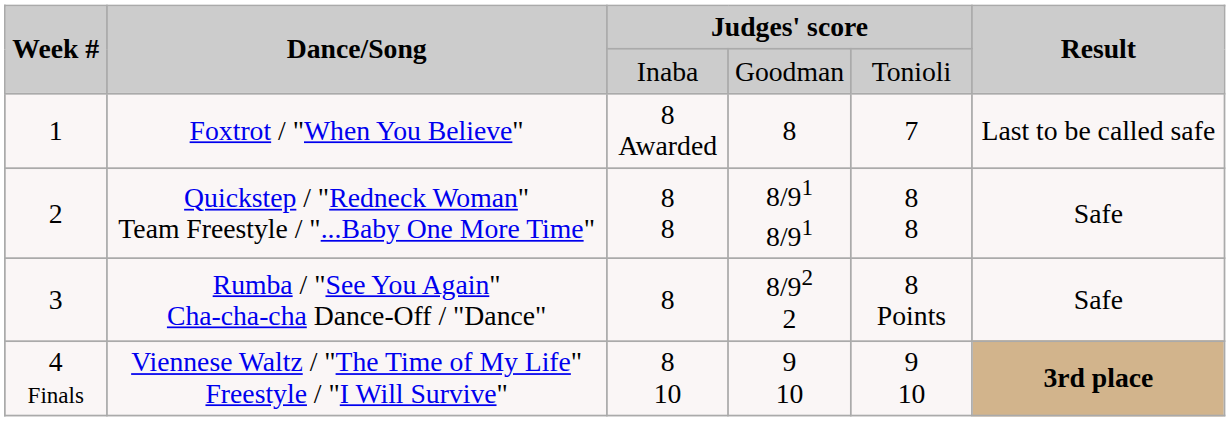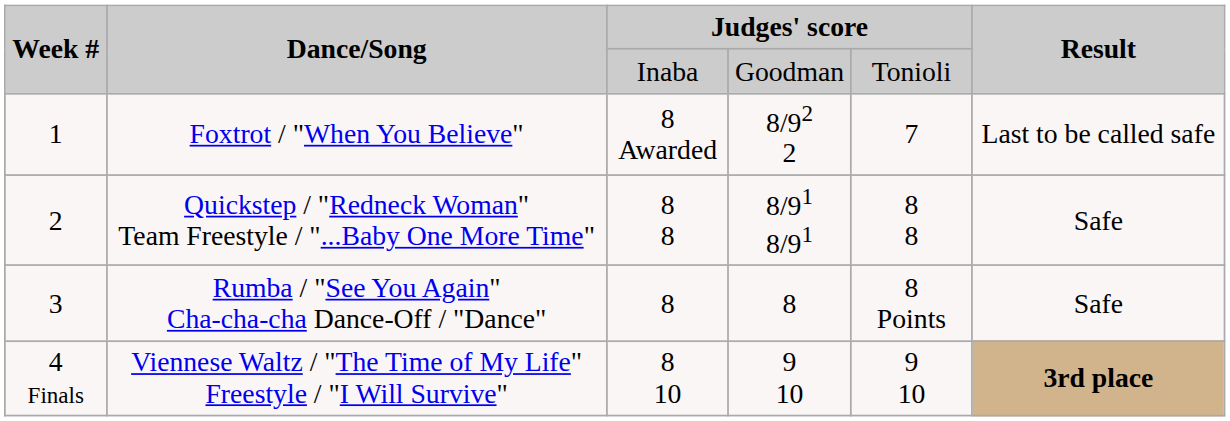(790, 130) 8 -> (790, 134) 8/92 2
(790, 299) 8/92 2 -> (790, 303) 8
